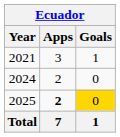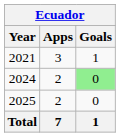(96, 79) no background -> (96, 79) lightgreen background
(58, 100) bold -> (58, 100) normal
(96, 100) gold background -> (96, 100) no background
